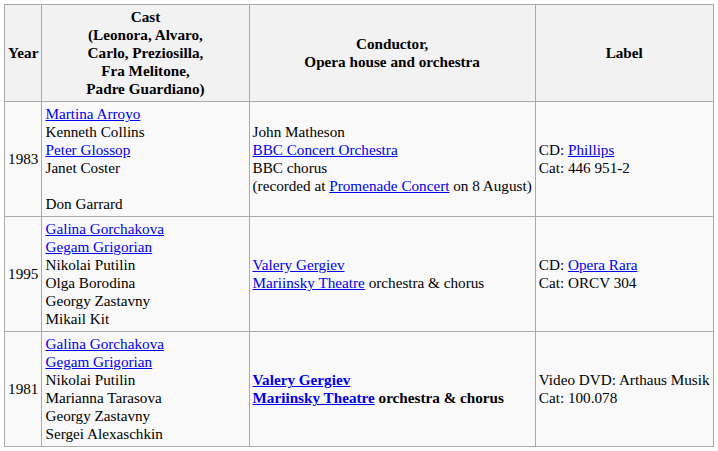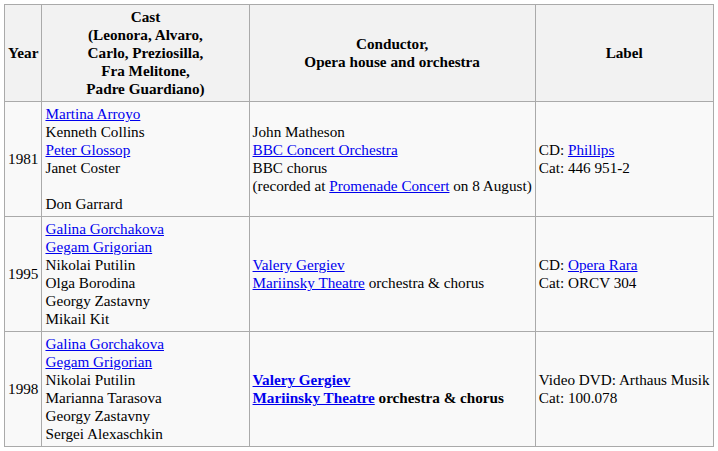(23, 159) 1983 -> (23, 159) 1981
(23, 389) 1981 -> (23, 389) 1998
